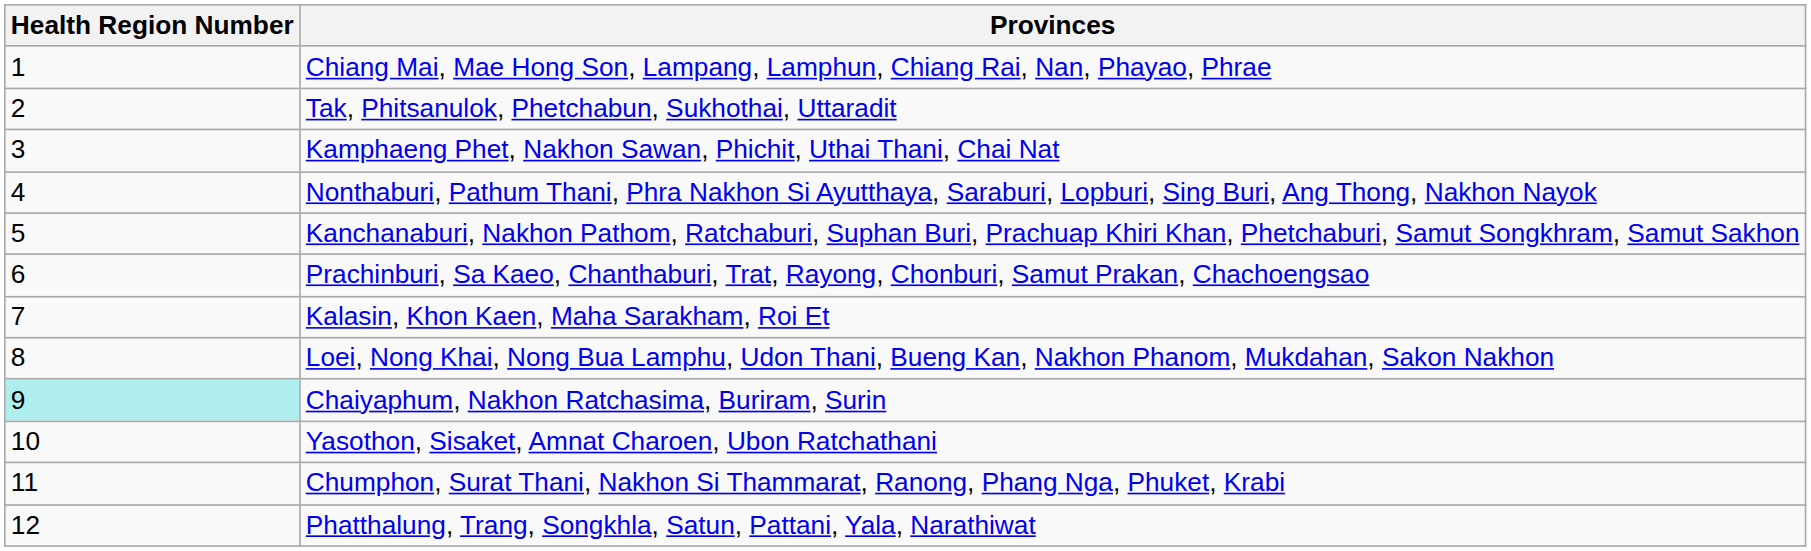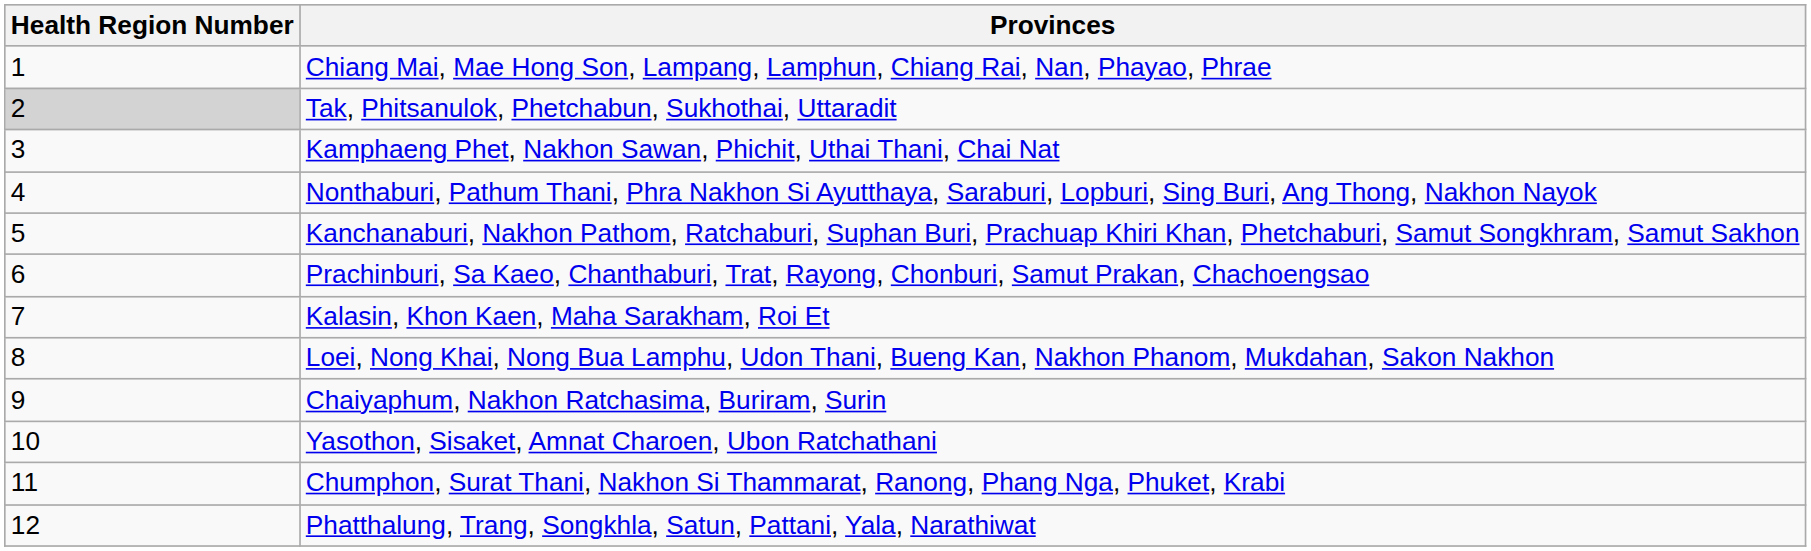(18, 108) no background -> (18, 108) lightgrey background
(18, 399) paleturquoise background -> (18, 399) no background
